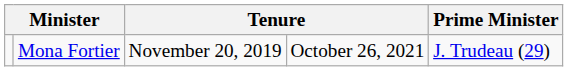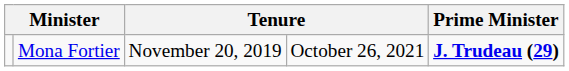(492, 50) normal -> (496, 50) bold
